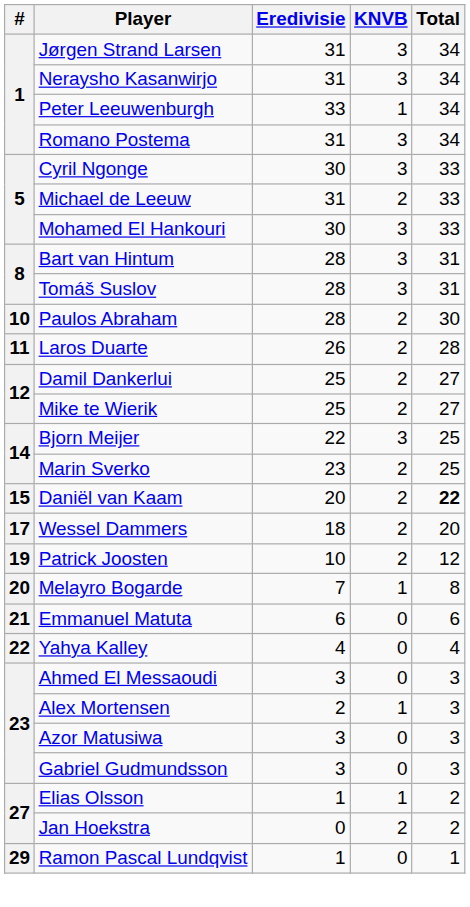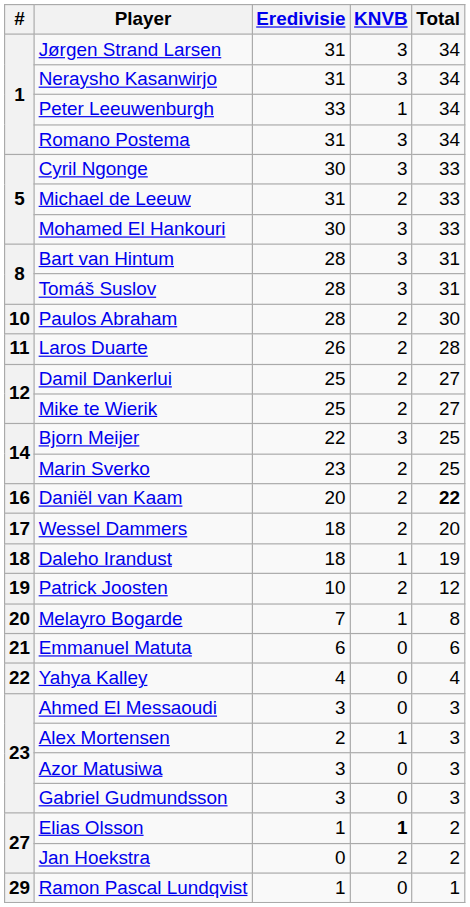(19, 498) 15 -> (19, 498) 16
+ row: (105, 558)
(402, 797) normal -> (402, 827) bold
